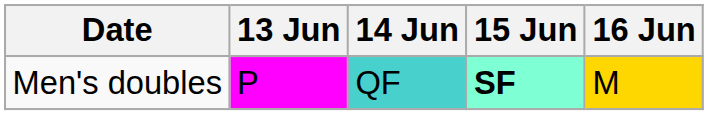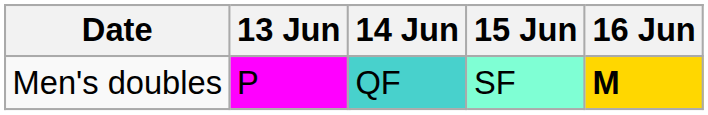(495, 82) bold -> (495, 82) normal
(606, 82) normal -> (606, 82) bold
